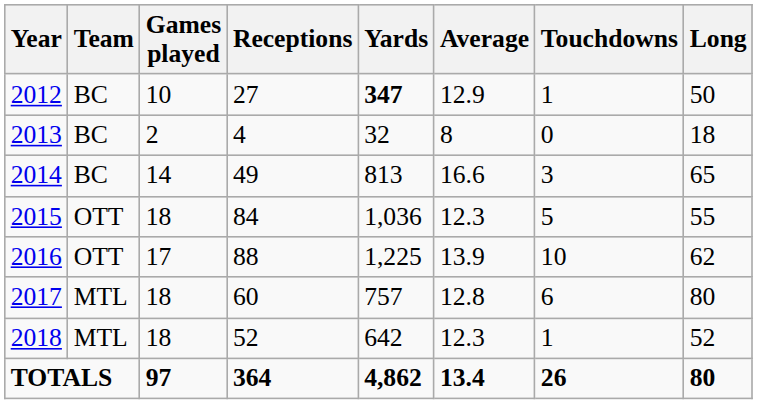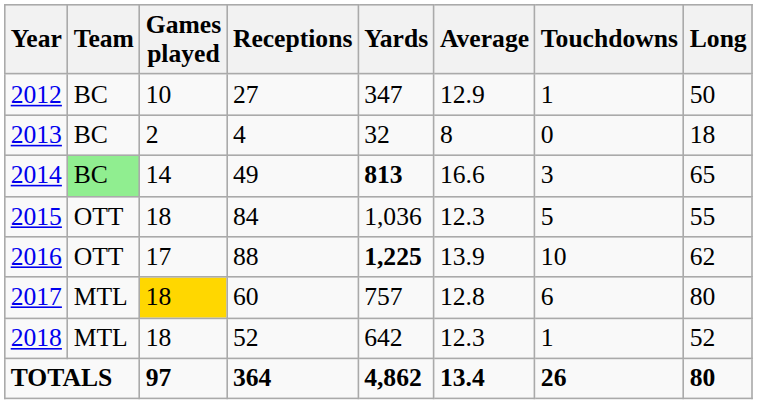(383, 94) bold -> (383, 94) normal
(91, 175) no background -> (91, 175) lightgreen background
(383, 175) normal -> (383, 175) bold
(393, 256) normal -> (393, 256) bold
(159, 297) no background -> (159, 297) gold background
